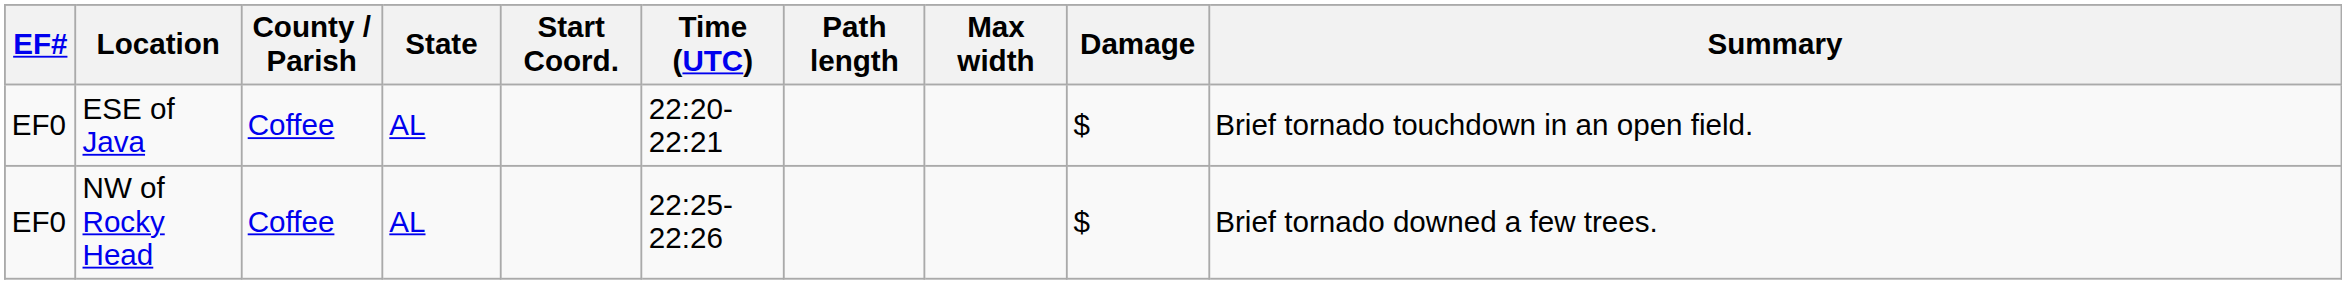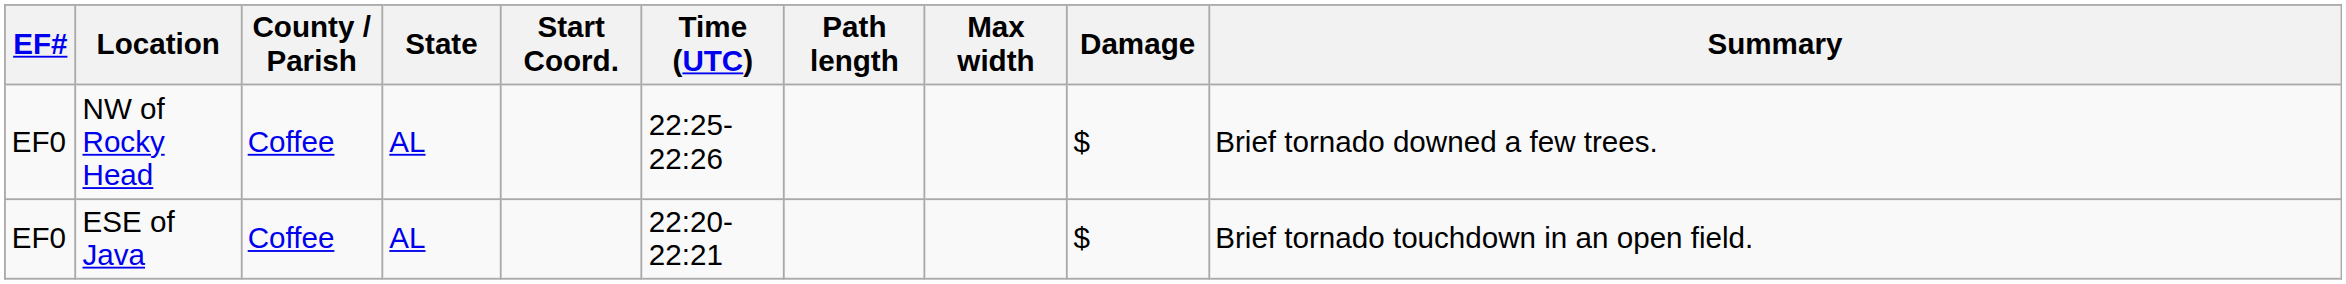rows swapped: (129, 124) <-> (124, 221)
